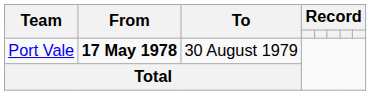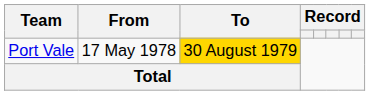(129, 50) bold -> (129, 50) normal
(241, 50) no background -> (240, 50) gold background
